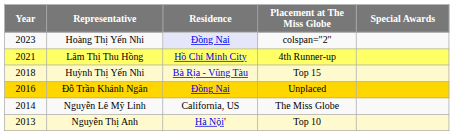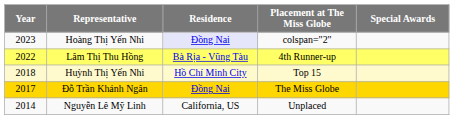(26, 56) 2021 -> (26, 56) 2022
(210, 56) Hồ Chí Minh City -> (210, 56) Bà Rịa - Vũng Tàu
(210, 73) Bà Rịa - Vũng Tàu -> (210, 73) Hồ Chí Minh City
(26, 89) 2016 -> (26, 89) 2017
(307, 89) Unplaced -> (307, 89) The Miss Globe
(307, 105) The Miss Globe -> (307, 105) Unplaced
- row: (105, 122)
